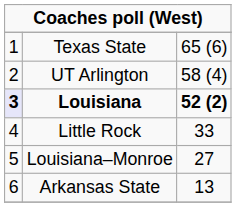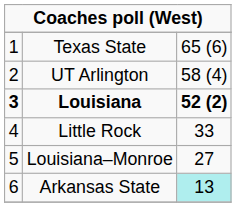(14, 103) lavender background -> (14, 103) no background
(204, 187) no background -> (204, 187) paleturquoise background
